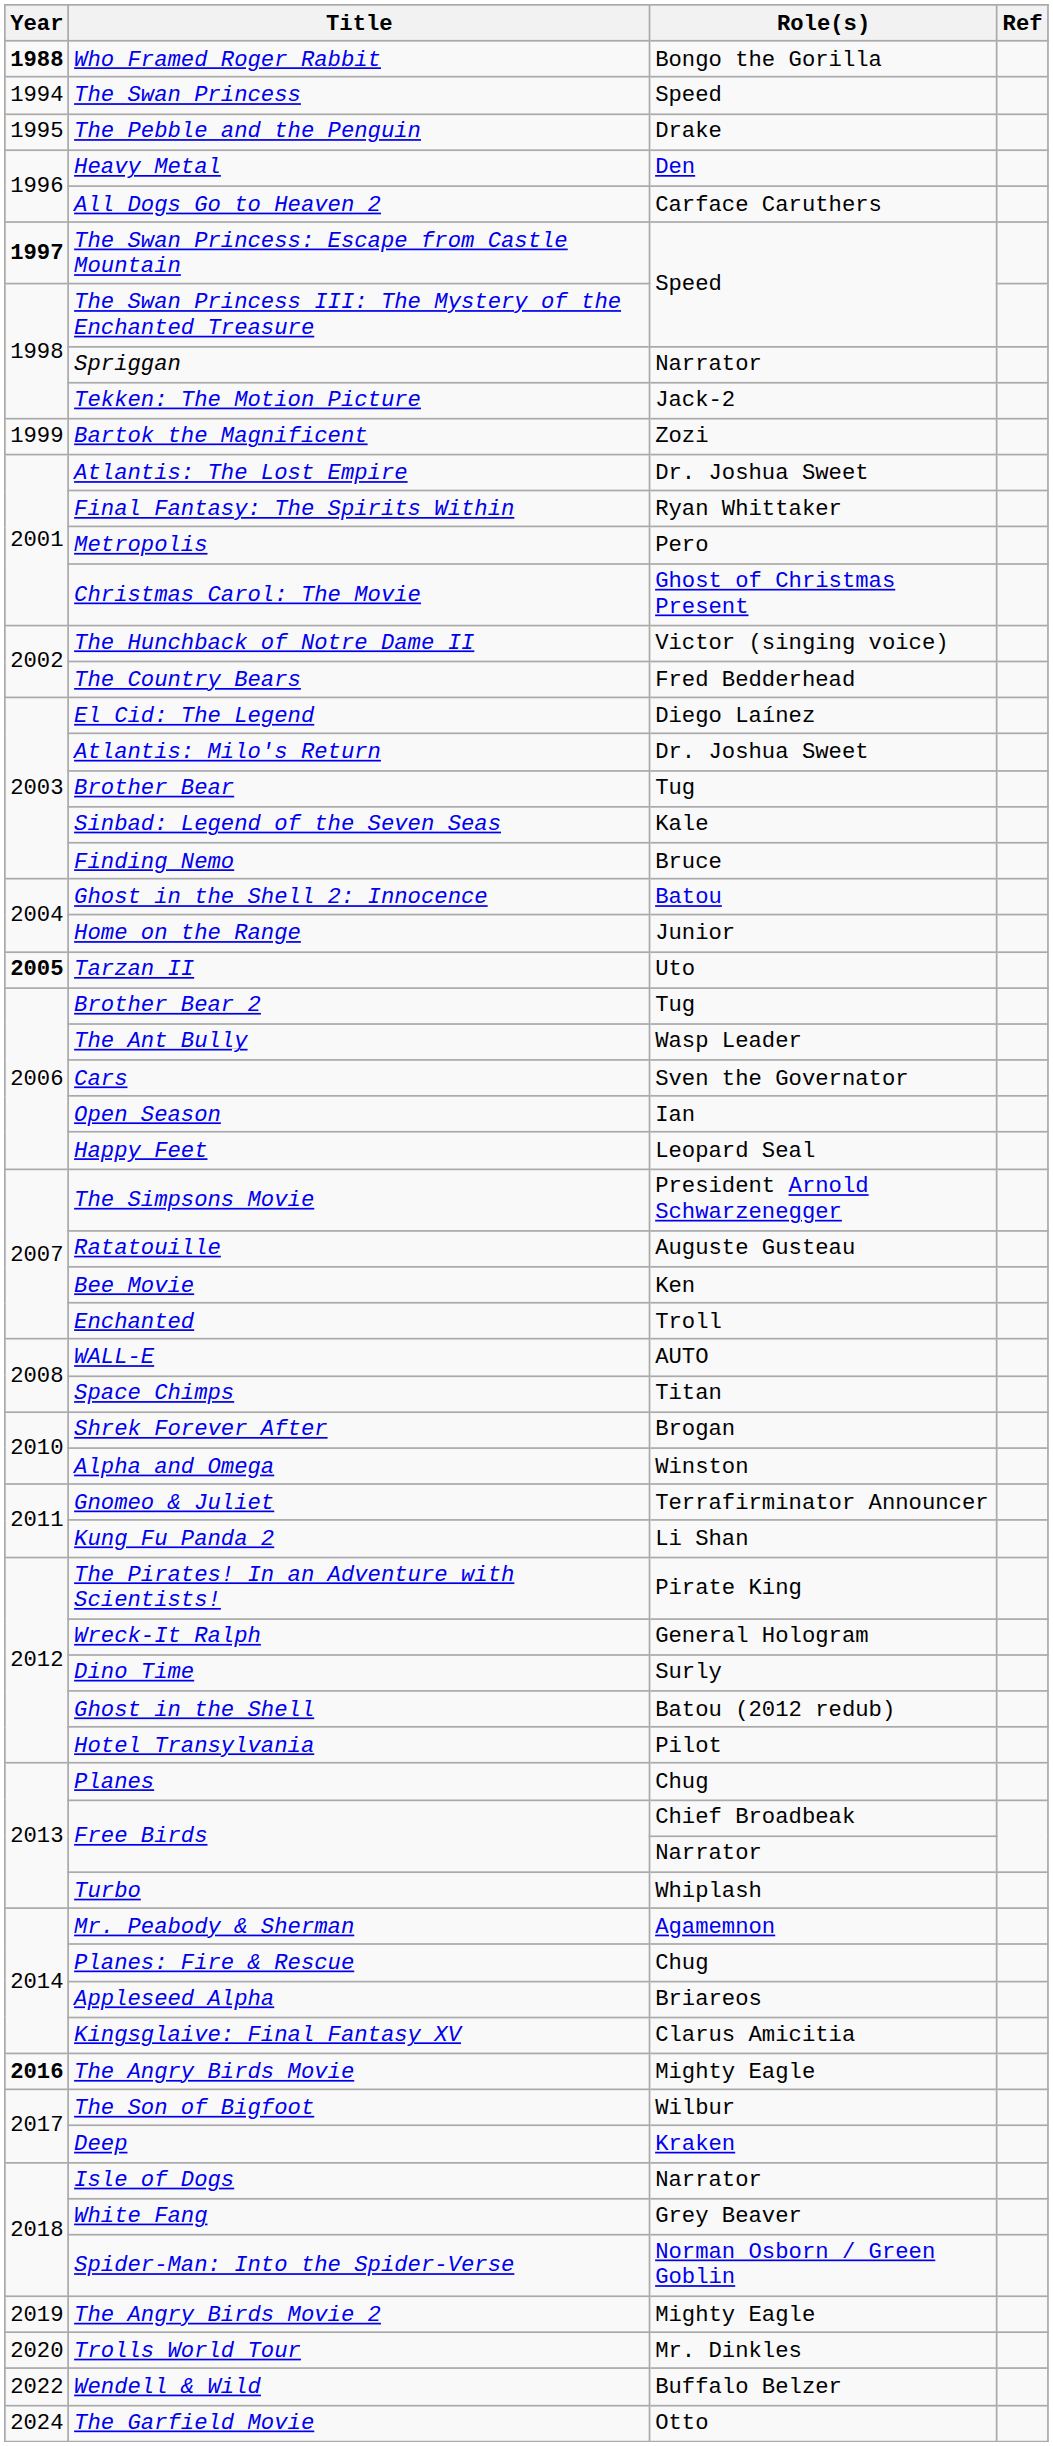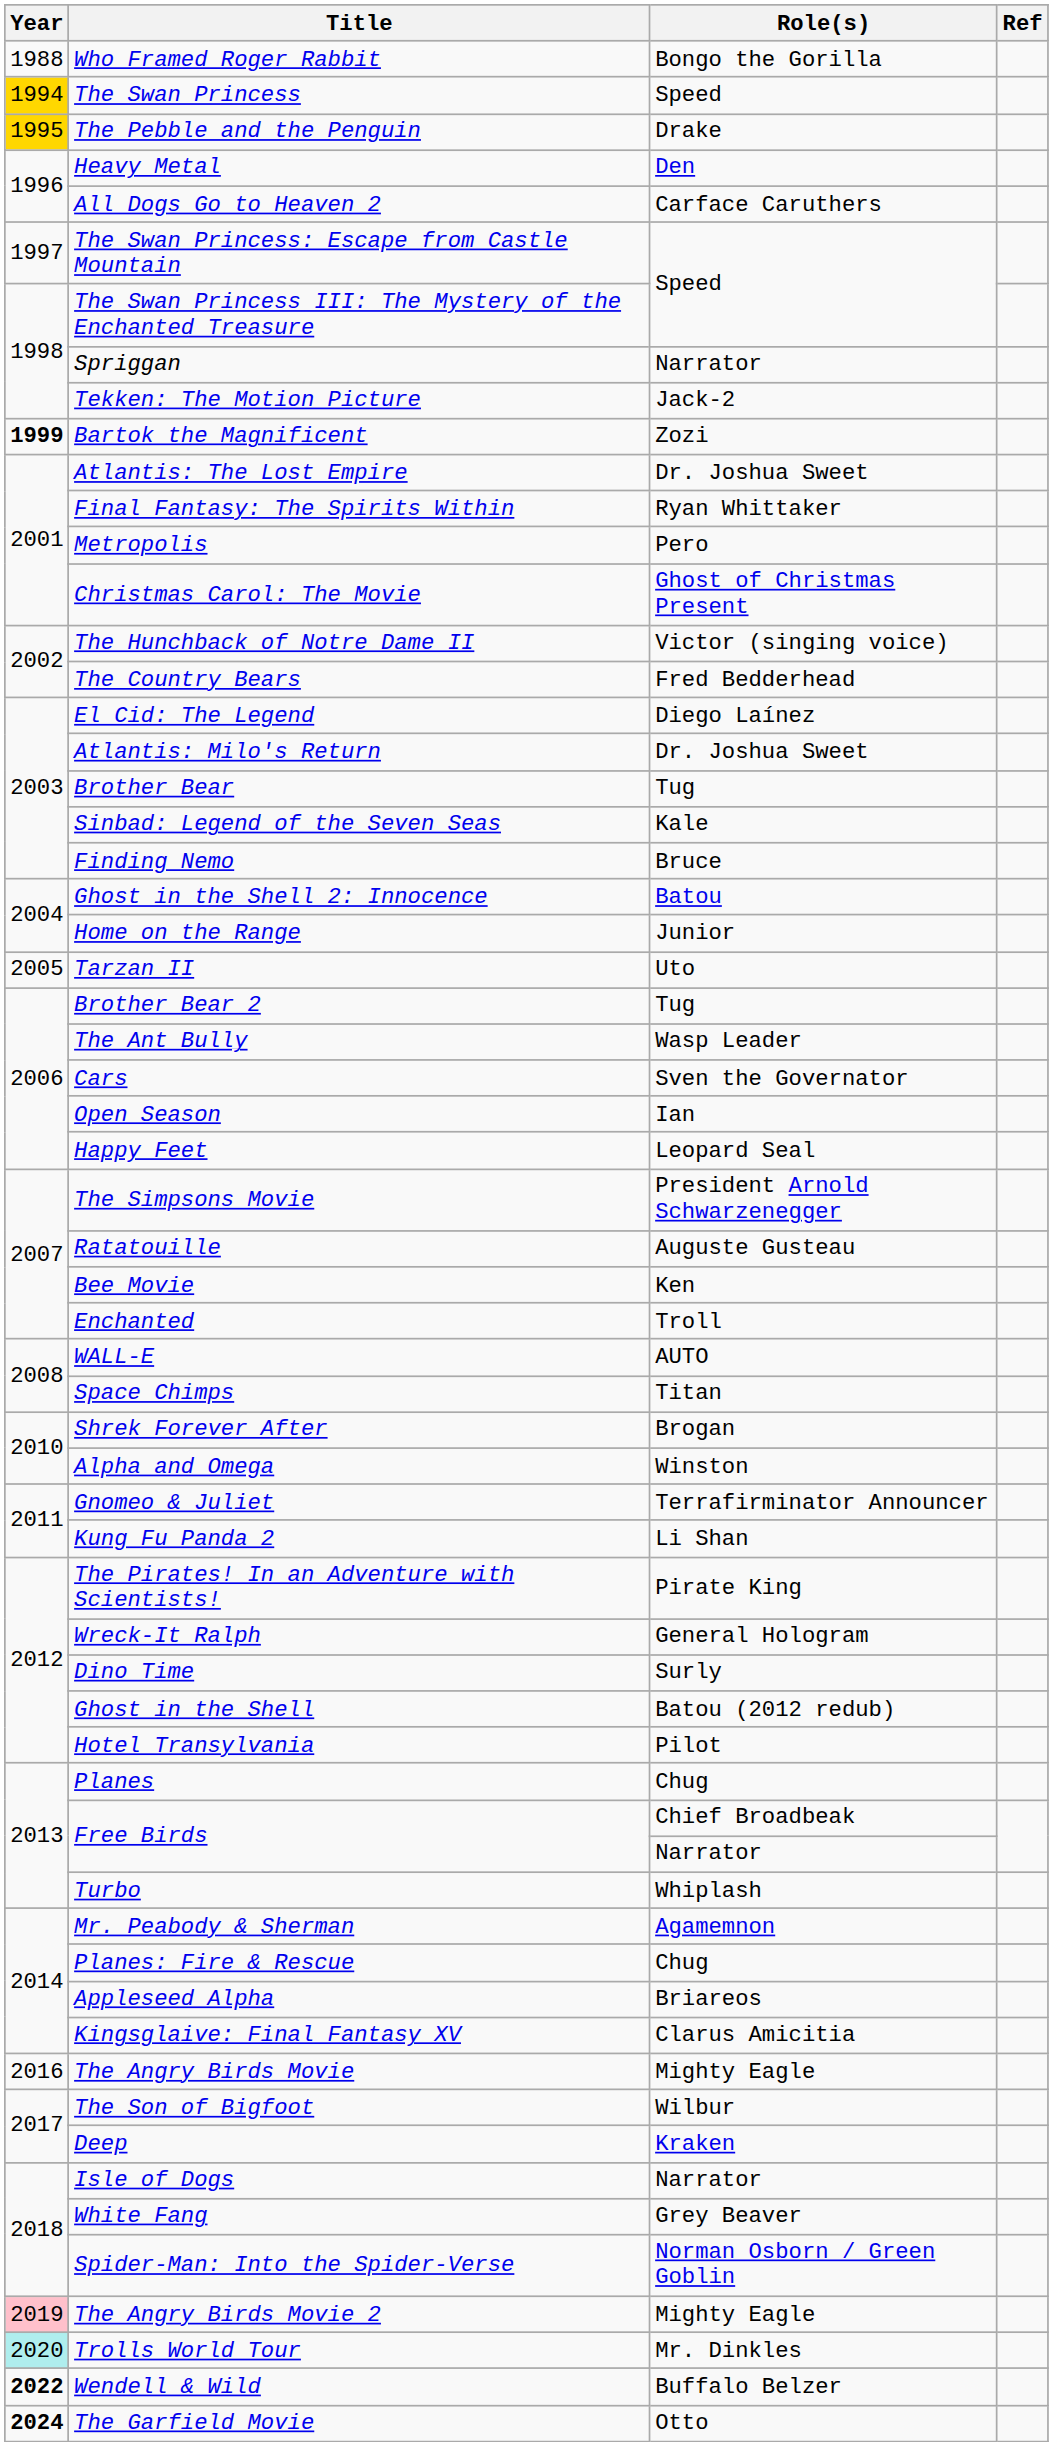(37, 59) bold -> (37, 59) normal
(37, 95) no background -> (37, 95) gold background
(37, 132) no background -> (37, 132) gold background
(37, 253) bold -> (37, 253) normal
(37, 437) normal -> (37, 437) bold
(37, 969) bold -> (37, 969) normal
(37, 2071) bold -> (37, 2071) normal
(37, 2314) no background -> (37, 2314) pink background
(37, 2351) no background -> (37, 2351) paleturquoise background
(37, 2387) normal -> (37, 2387) bold
(37, 2423) normal -> (37, 2423) bold
